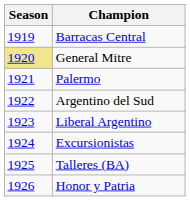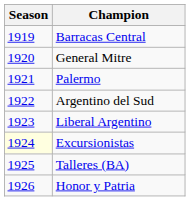(21, 57) khaki background -> (21, 57) no background
(21, 143) no background -> (21, 143) lightyellow background
